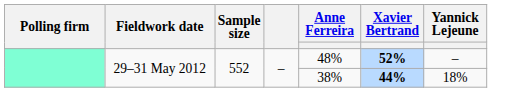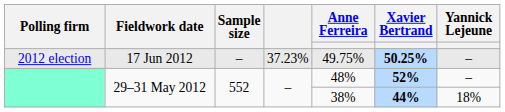+ row: (55, 59)
